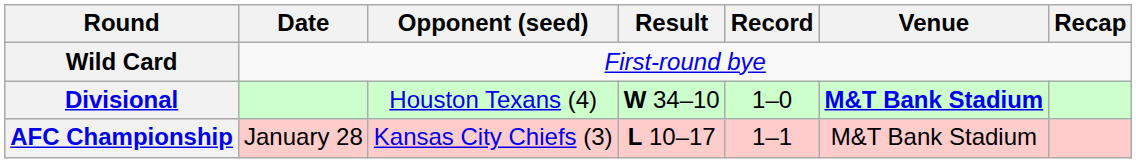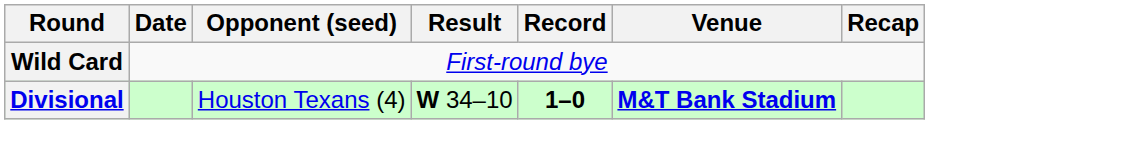(772, 99) normal -> (565, 99) bold
- row: (122, 137)
